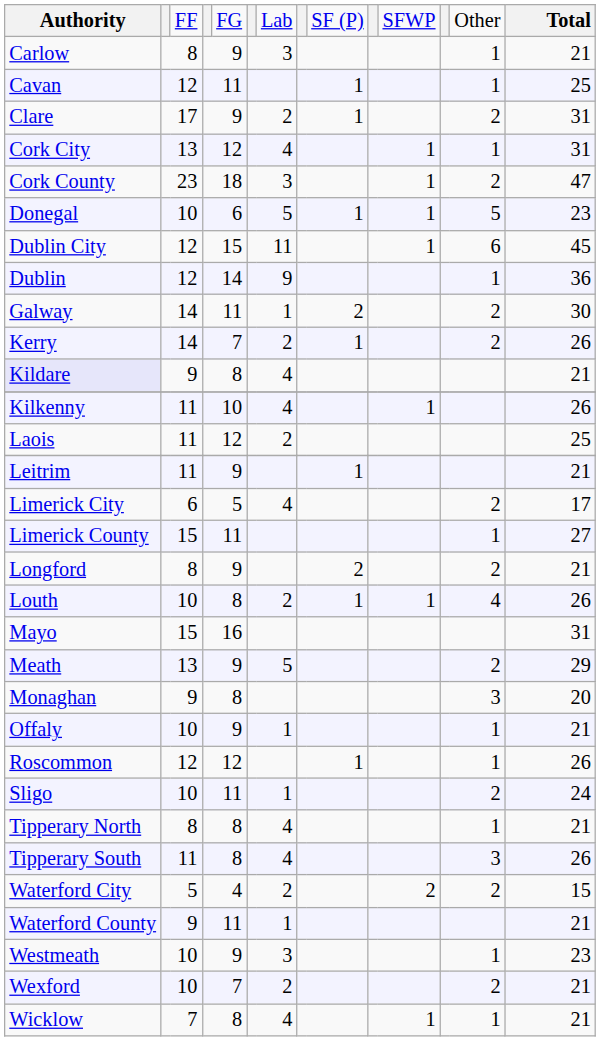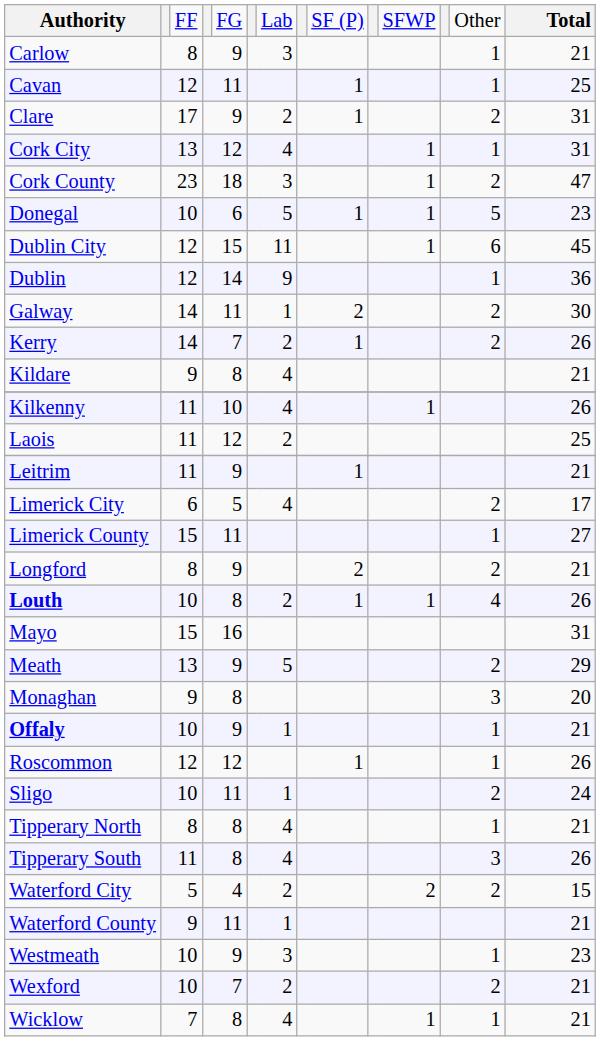(40, 375) lavender background -> (40, 375) no background
(34, 600) normal -> (36, 600) bold
(36, 729) normal -> (37, 729) bold
